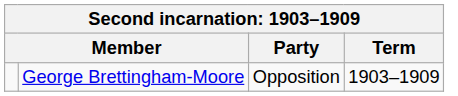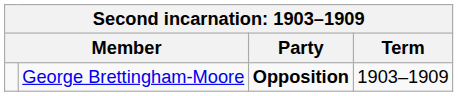(296, 76) normal -> (301, 76) bold
